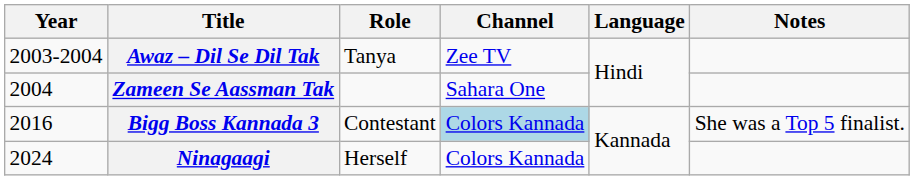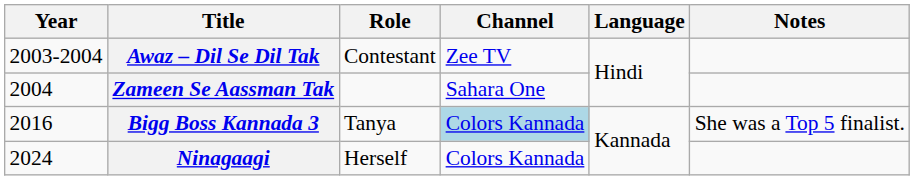(370, 55) Tanya -> (390, 55) Contestant
(390, 123) Contestant -> (370, 123) Tanya
